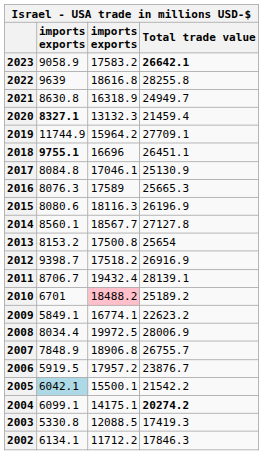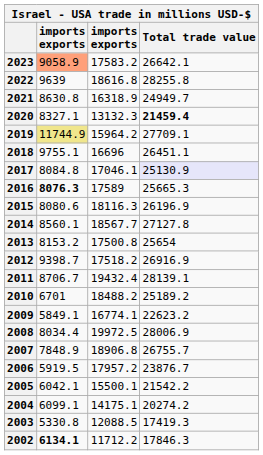(59, 62) no background -> (59, 62) lightsalmon background
(166, 62) bold -> (166, 62) normal
(59, 116) bold -> (59, 116) normal
(166, 116) normal -> (166, 116) bold
(62, 134) no background -> (62, 134) khaki background
(59, 152) bold -> (59, 152) normal
(166, 170) no background -> (166, 170) lavender background
(59, 188) normal -> (59, 188) bold
(114, 296) pink background -> (114, 296) no background
(59, 386) lightblue background -> (59, 386) no background
(166, 404) bold -> (166, 404) normal
(59, 440) normal -> (59, 440) bold
